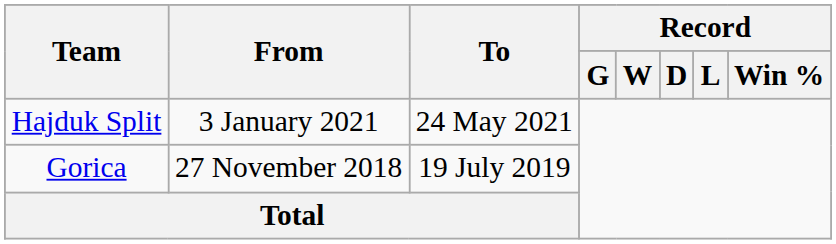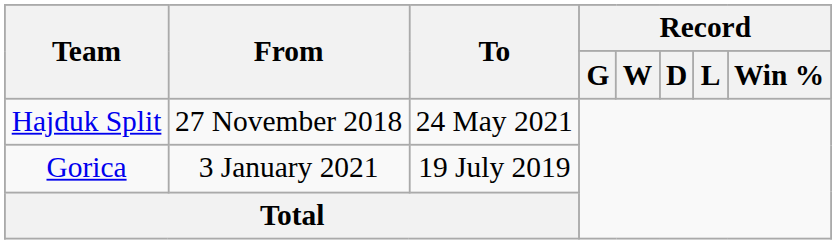(289, 121) 3 January 2021 -> (289, 121) 27 November 2018
(289, 167) 27 November 2018 -> (289, 167) 3 January 2021
